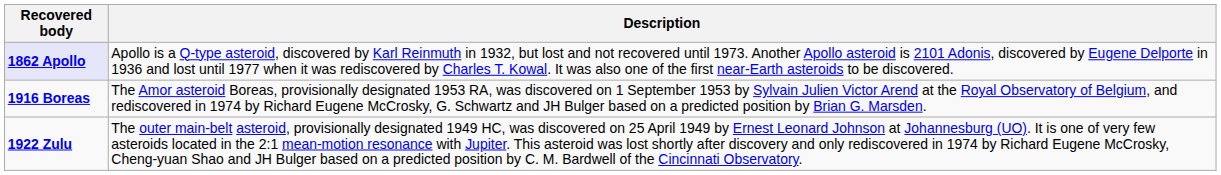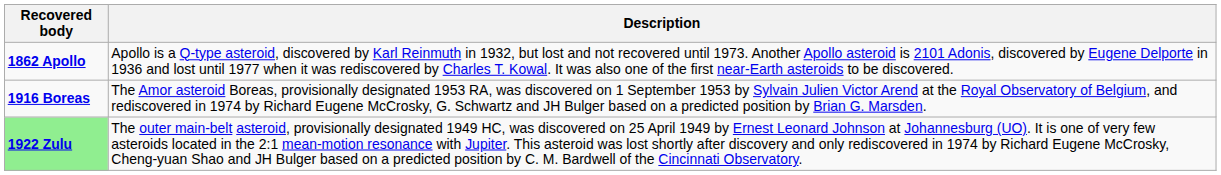(47, 61) lavender background -> (47, 61) no background
(40, 144) no background -> (40, 144) lightgreen background
